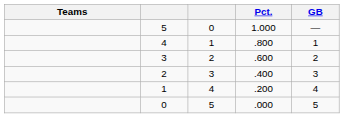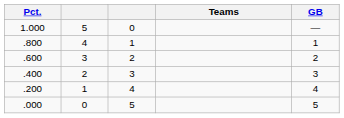columns swapped: (72, 12) <-> (263, 12)
